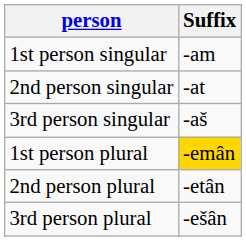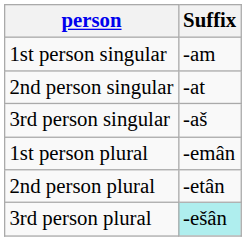(209, 152) gold background -> (209, 152) no background
(205, 218) no background -> (205, 218) paleturquoise background
